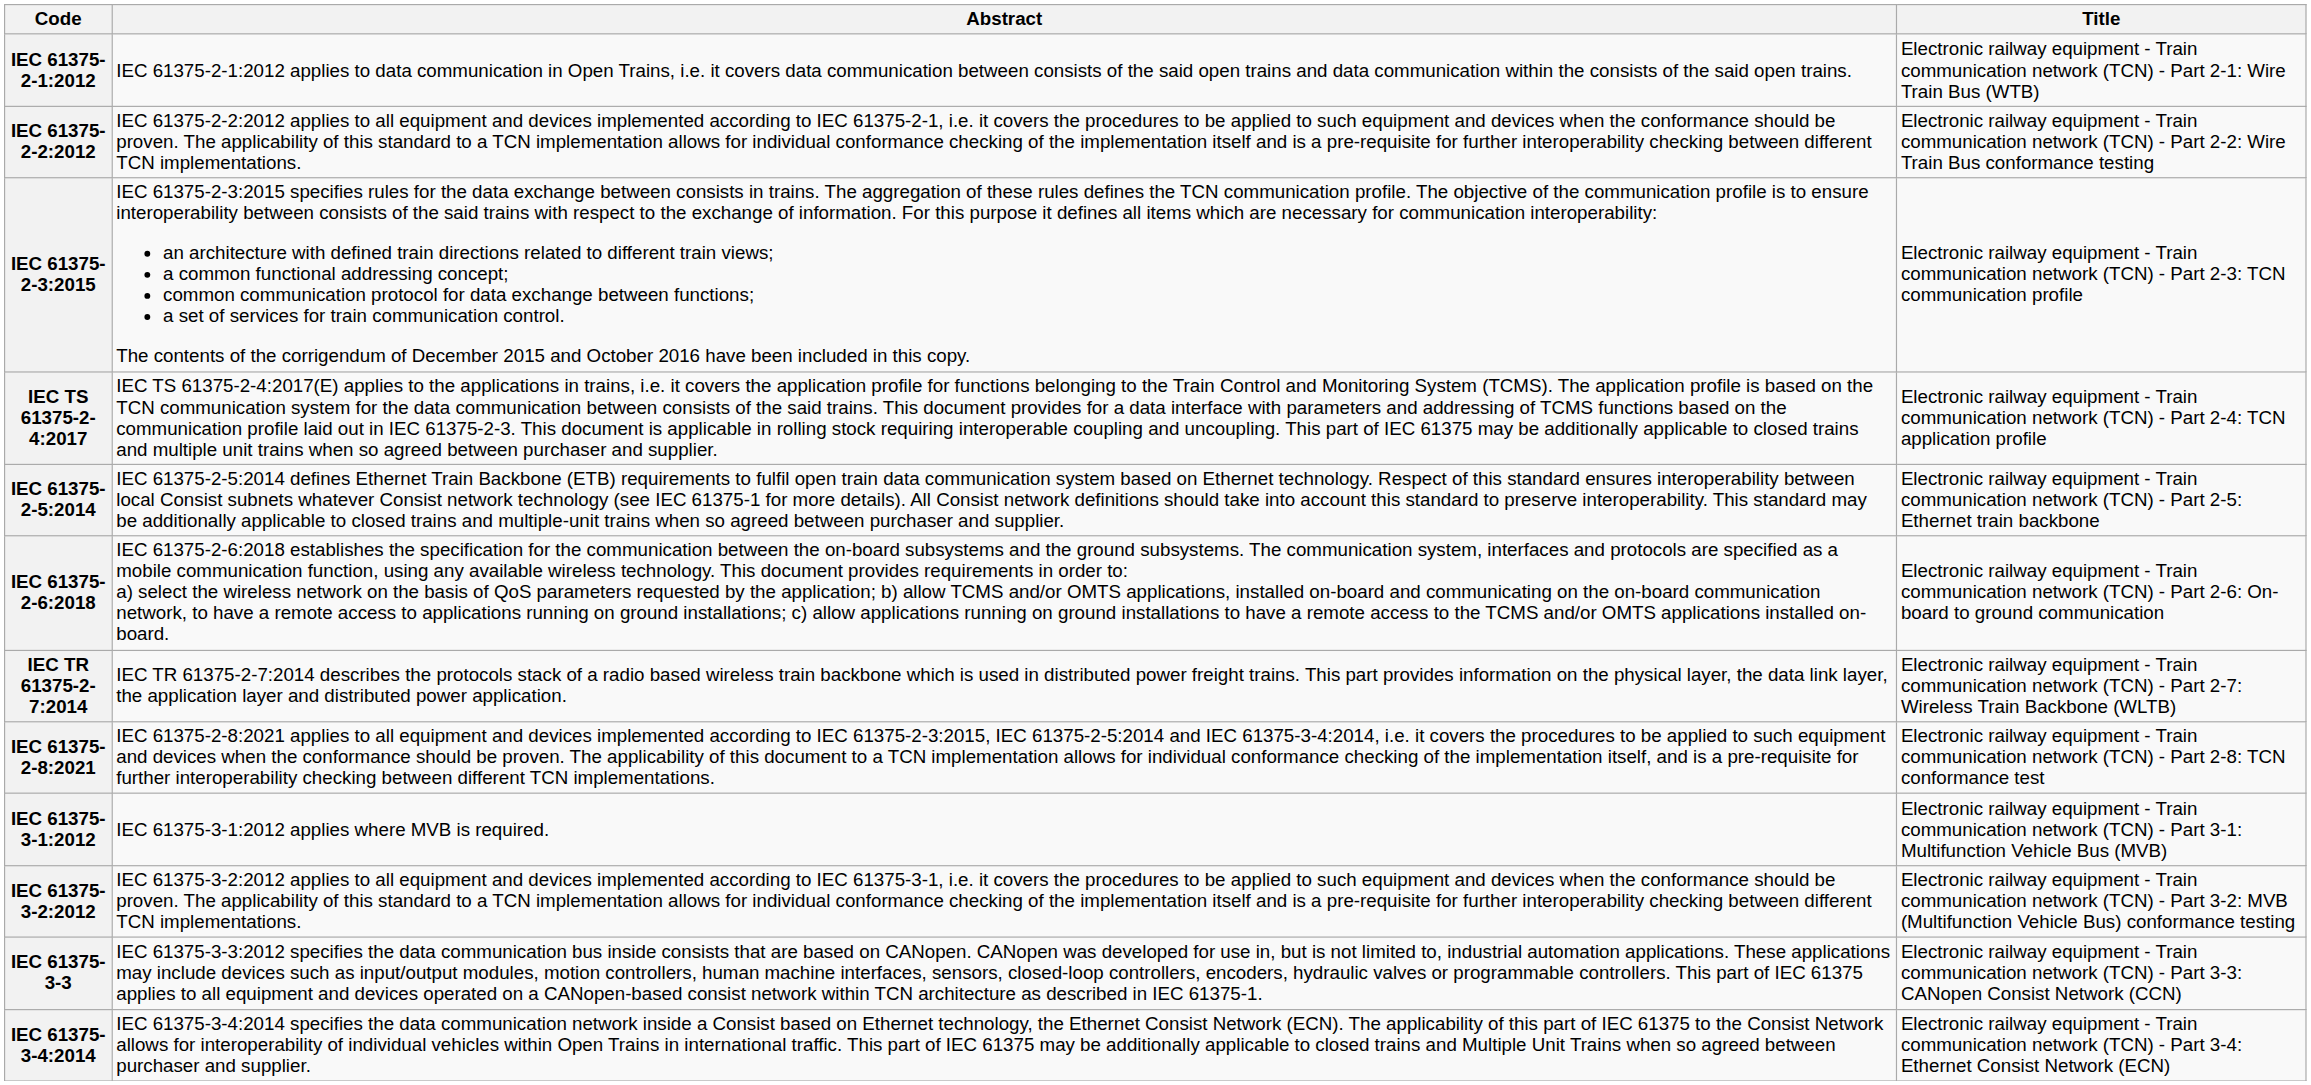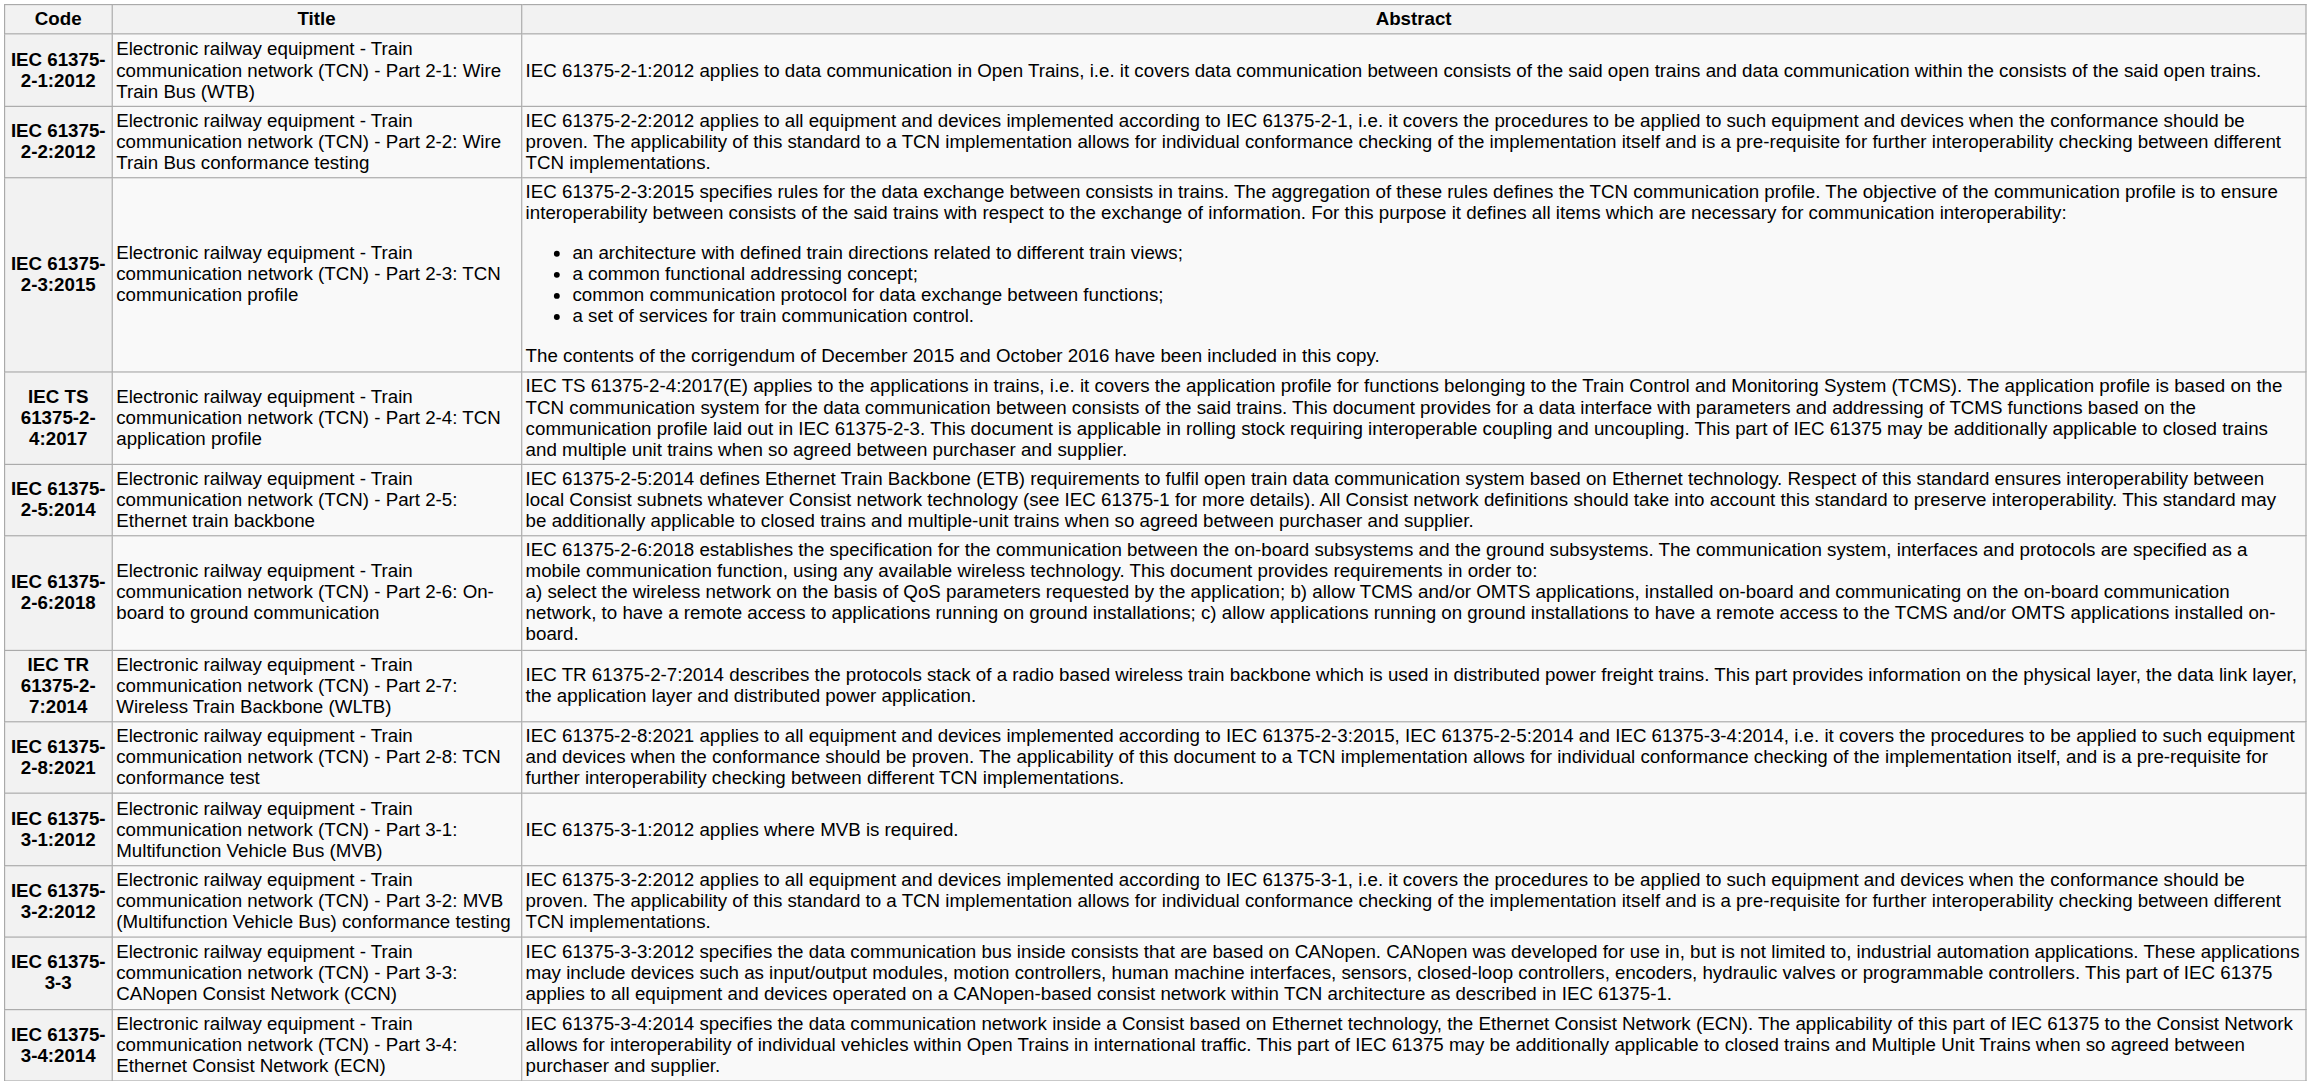columns swapped: (2101, 19) <-> (1004, 19)
